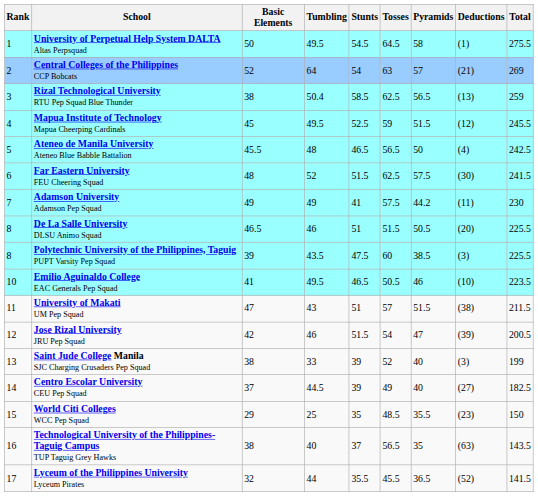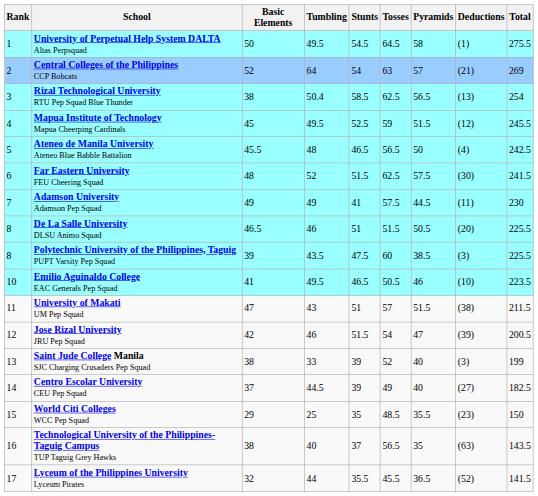(516, 97) 259 -> (516, 97) 254
(422, 202) 44.2 -> (422, 202) 44.5
